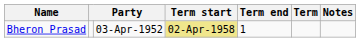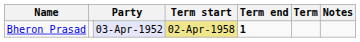(129, 29) no background -> (129, 29) lavender background
(243, 29) normal -> (243, 29) bold
